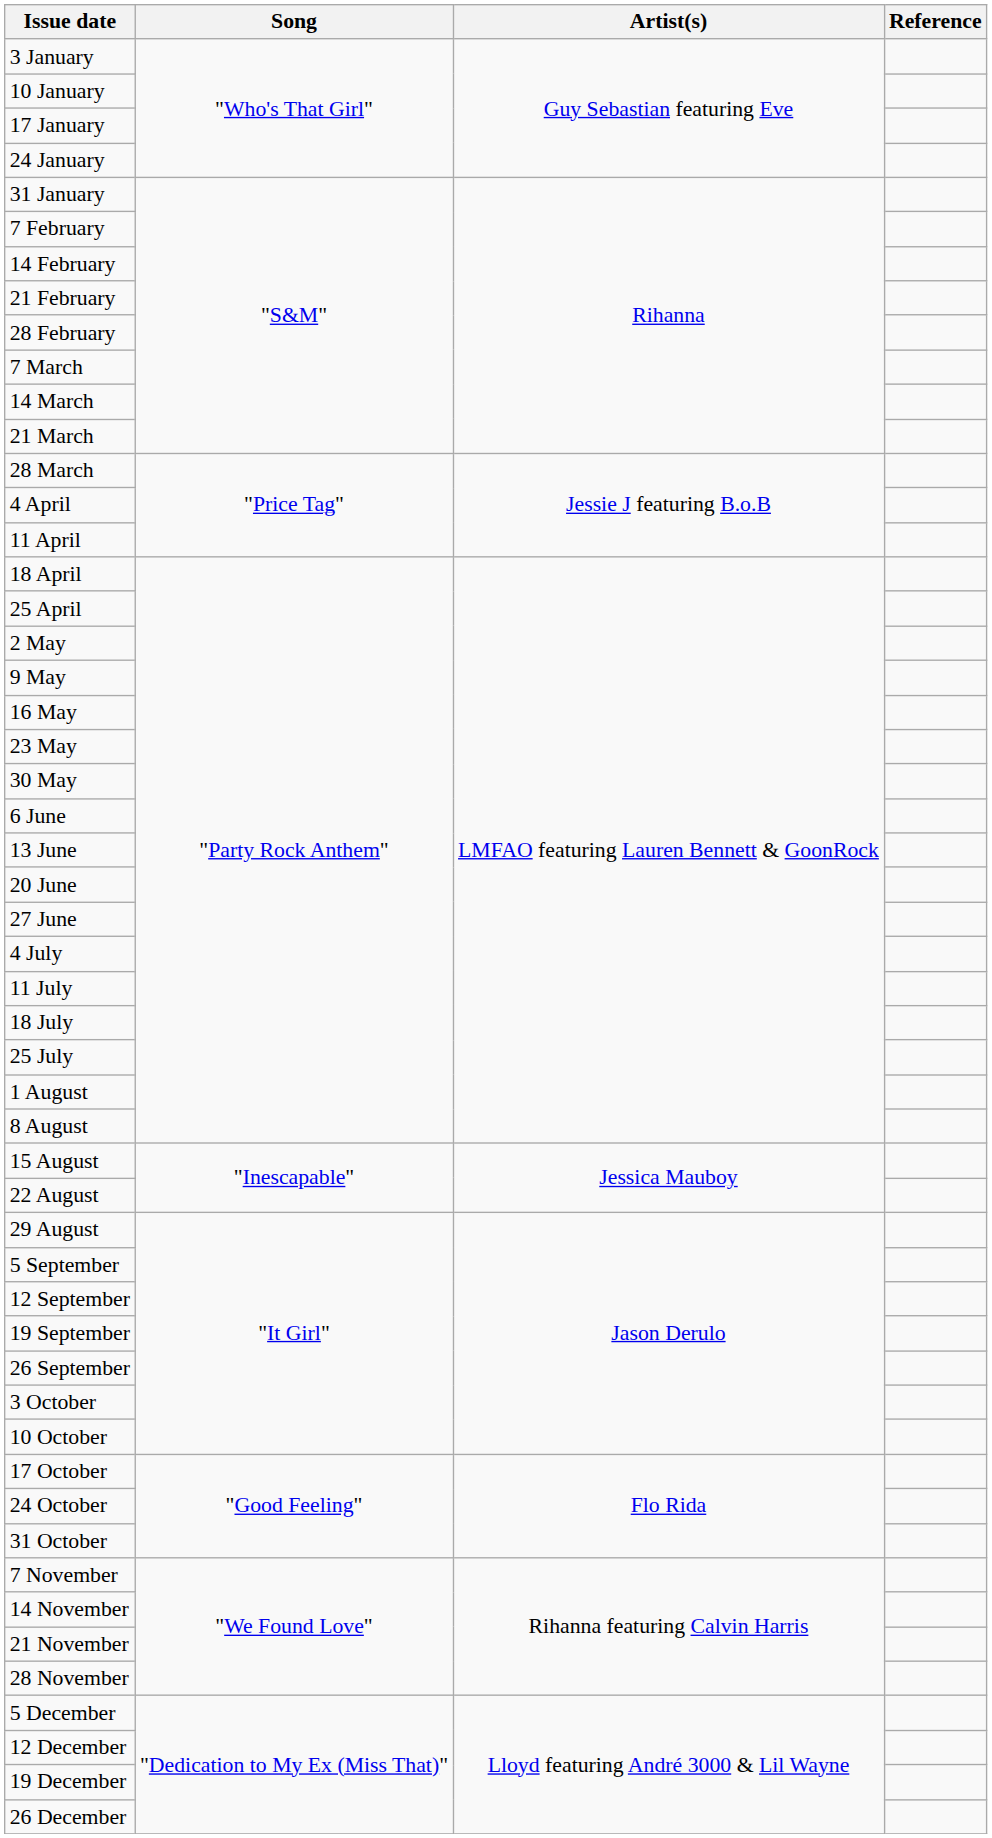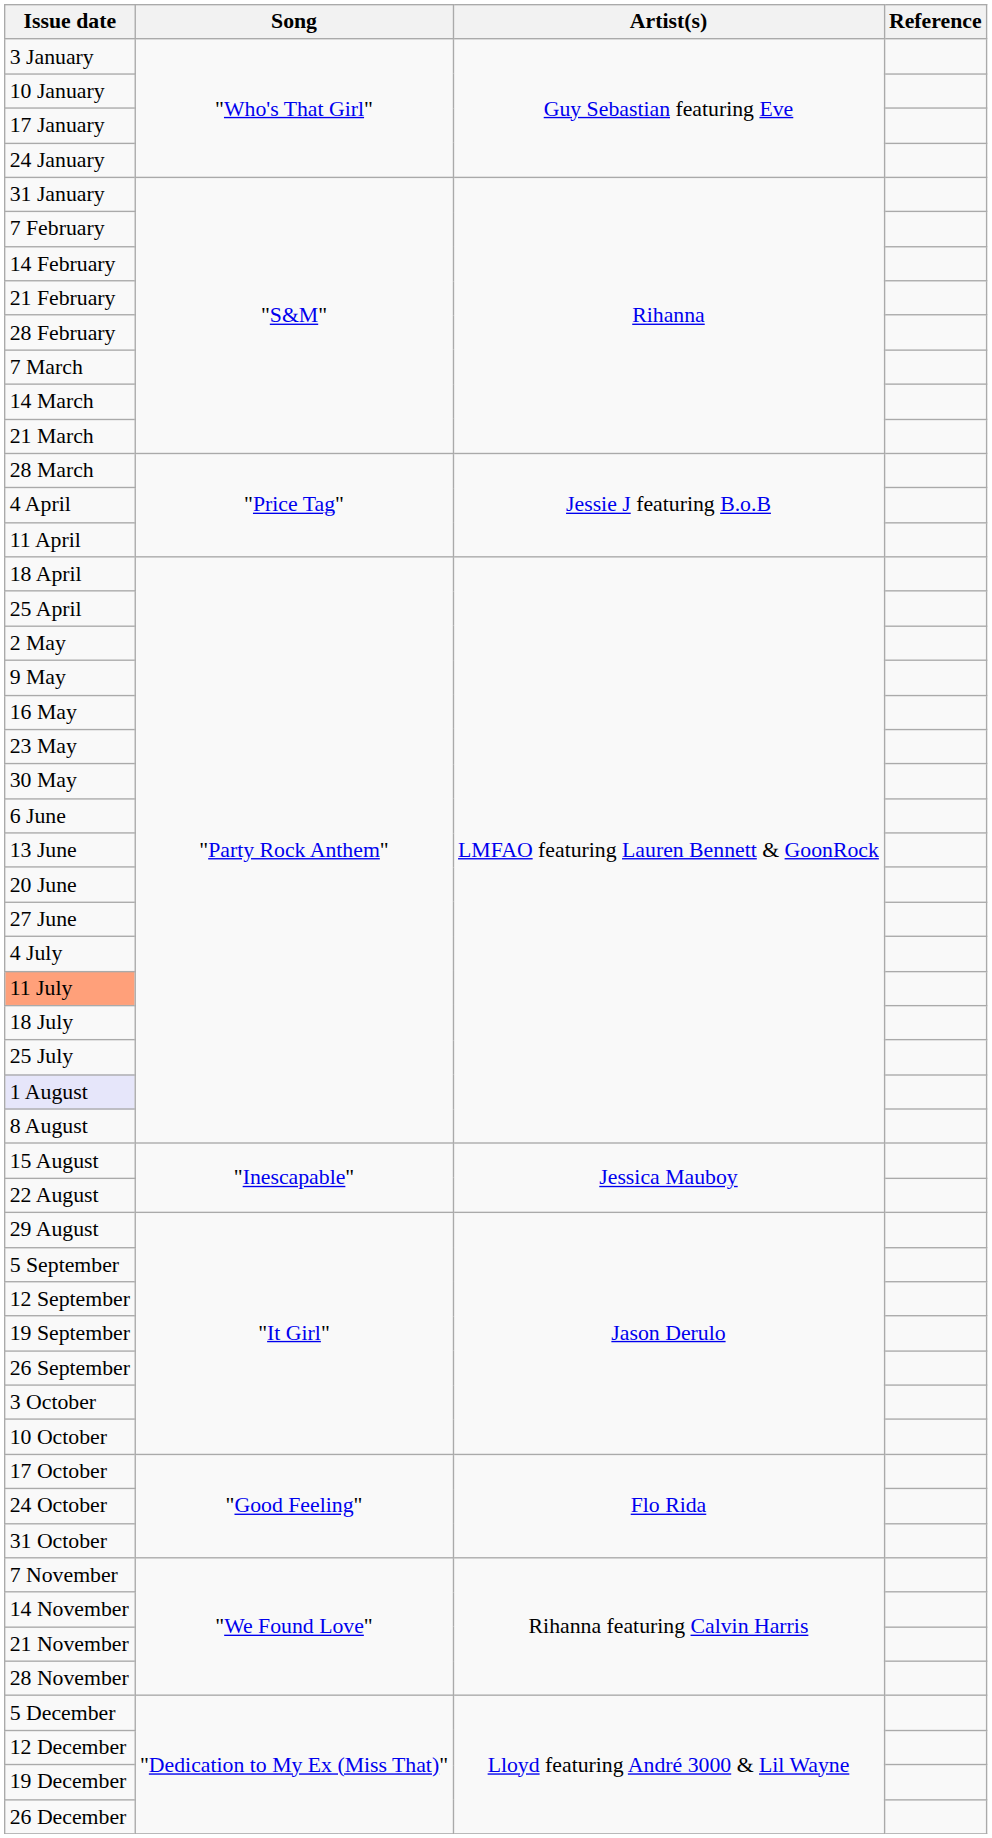(41, 988) no background -> (41, 988) lightsalmon background
(49, 1091) no background -> (49, 1091) lavender background
